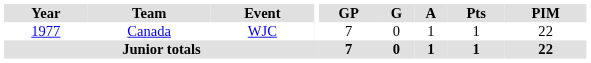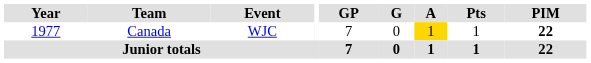(431, 31) no background -> (431, 31) gold background
(546, 31) normal -> (546, 31) bold
